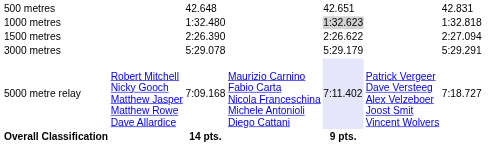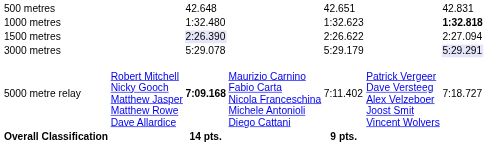(343, 22) lightgrey background -> (344, 22) no background
(462, 22) normal -> (463, 22) bold
(205, 37) no background -> (205, 37) lavender background
(462, 51) no background -> (462, 51) lavender background
(205, 93) normal -> (206, 93) bold
(343, 93) lavender background -> (343, 93) no background
